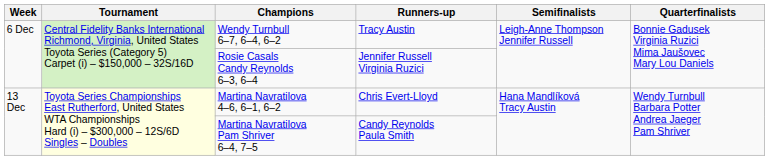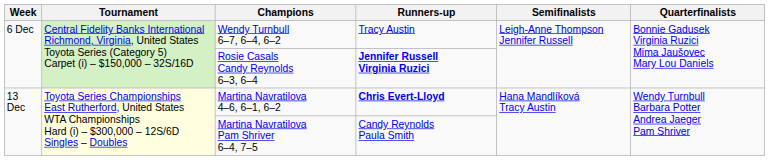(395, 63) normal -> (398, 63) bold
(398, 96) normal -> (401, 96) bold
